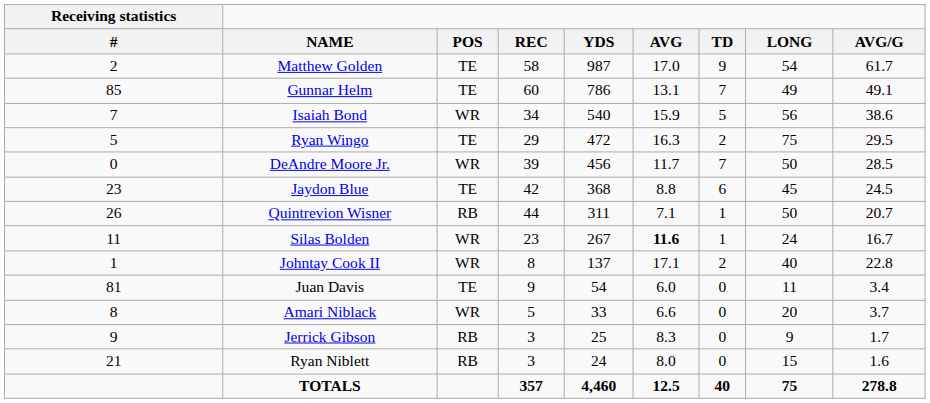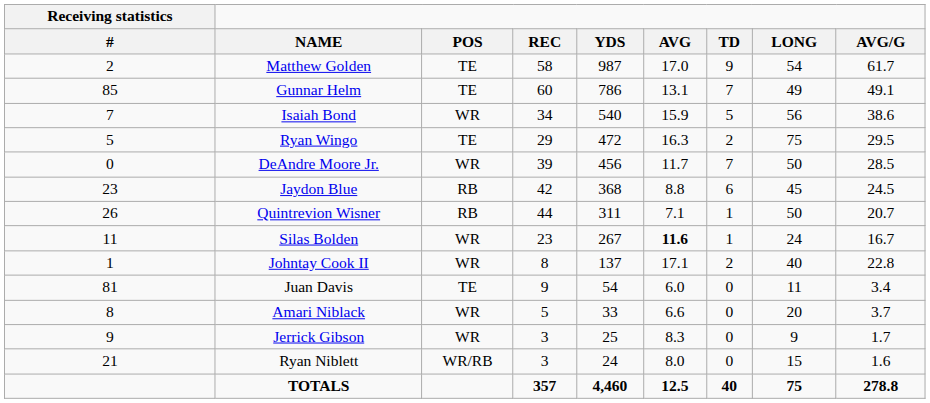(468, 189) TE -> (468, 189) RB
(468, 336) RB -> (468, 336) WR
(468, 361) RB -> (468, 361) WR/RB
